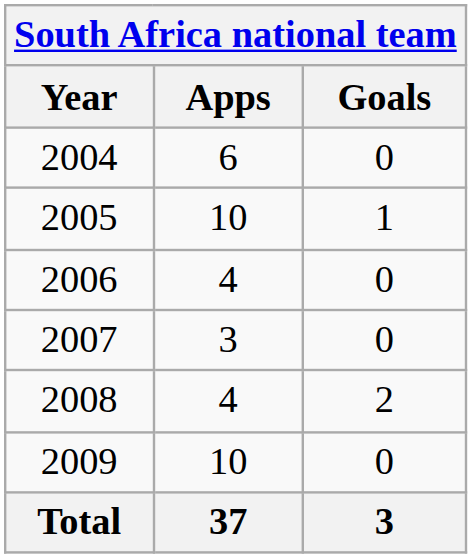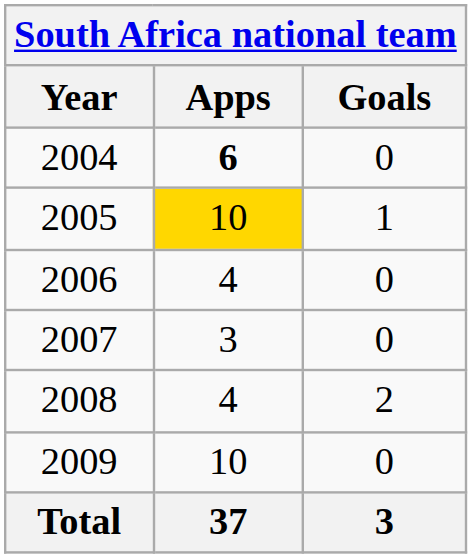(228, 156) normal -> (228, 156) bold
(228, 217) no background -> (228, 217) gold background
